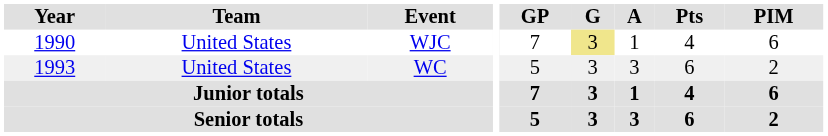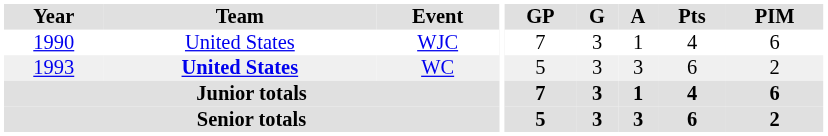(593, 42) khaki background -> (597, 42) no background
(236, 67) normal -> (240, 67) bold
